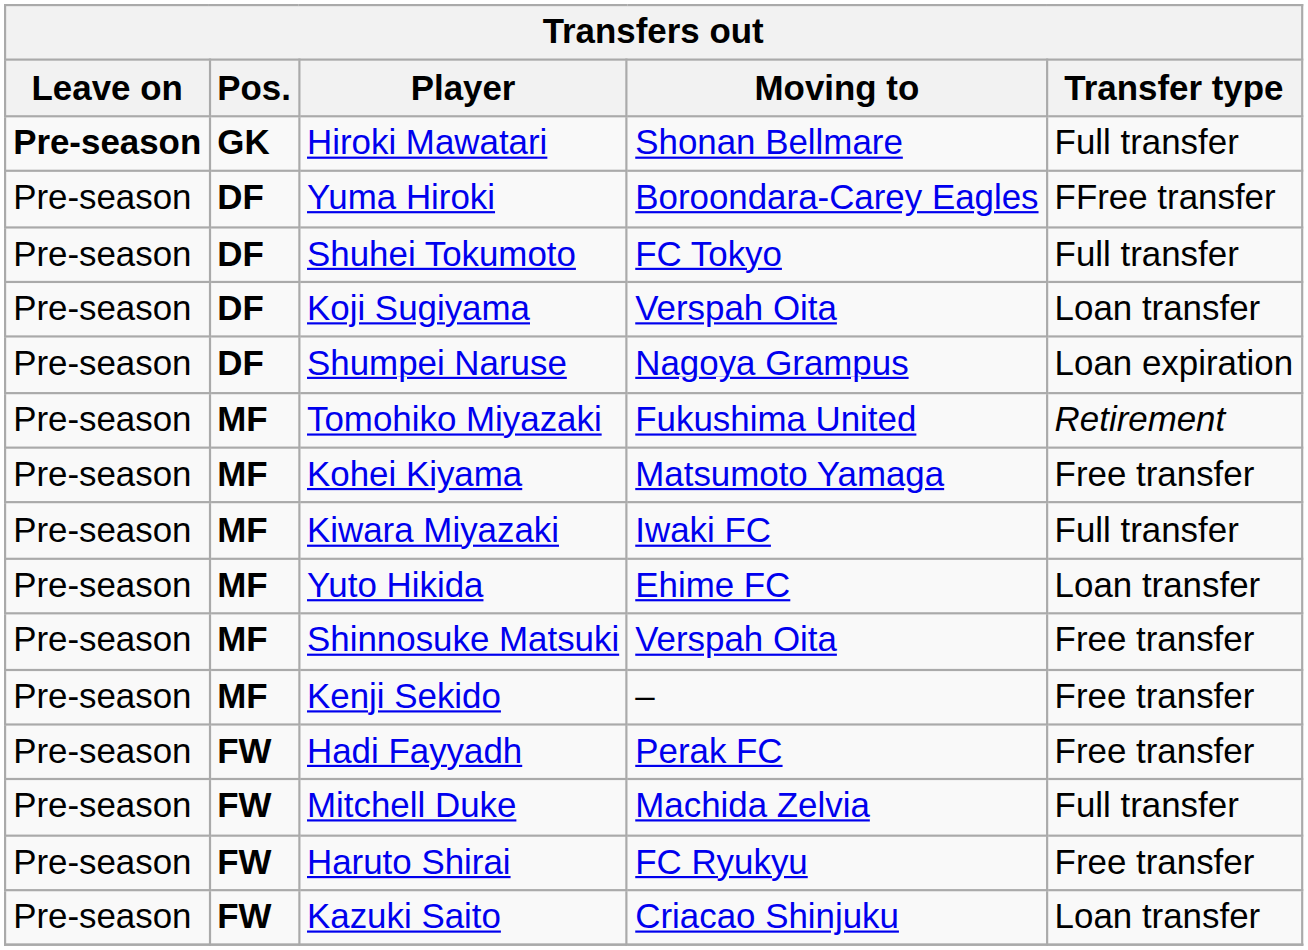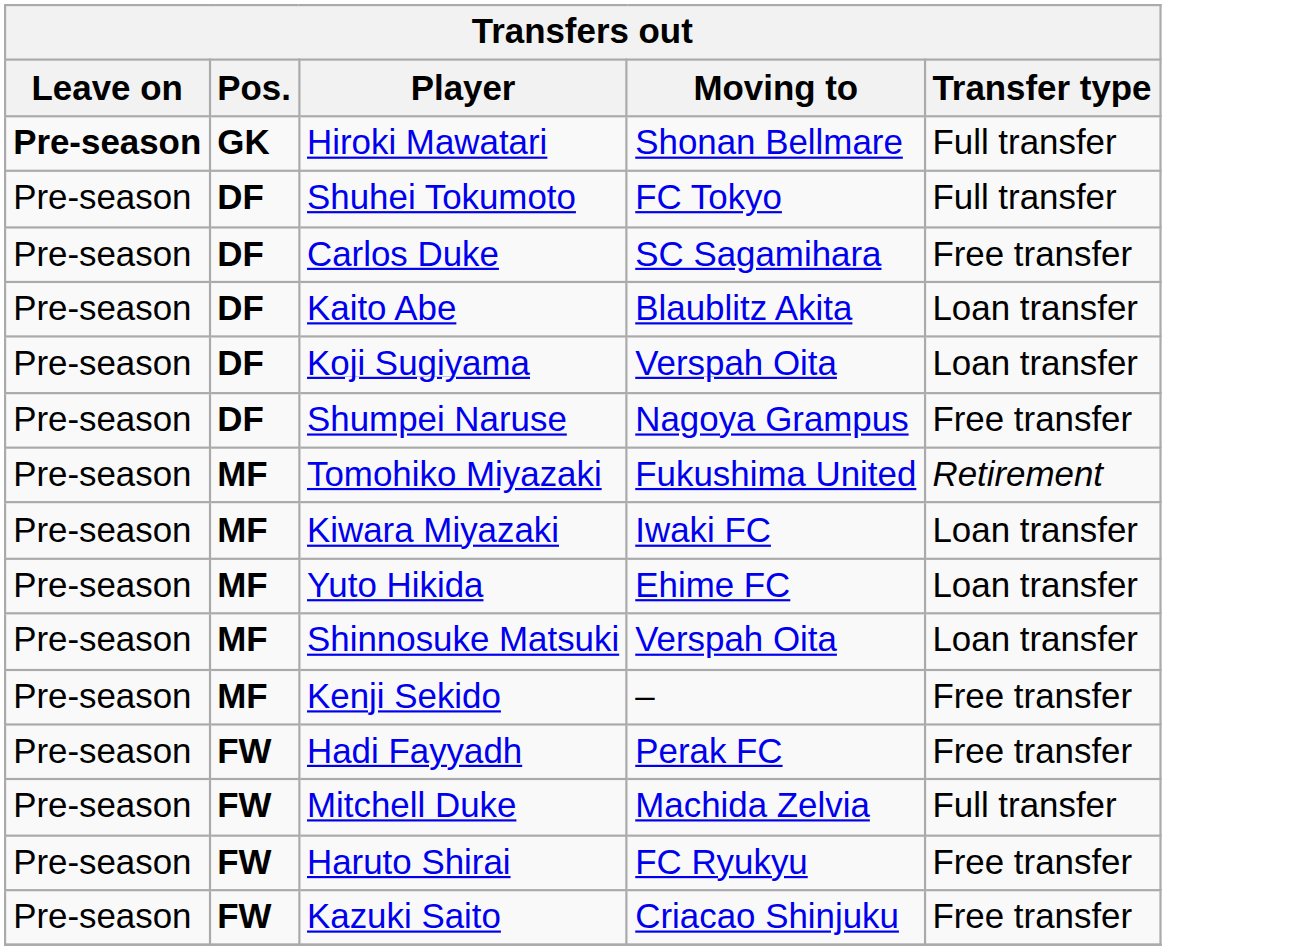- row: (401, 198)
+ row: (403, 253)
+ row: (382, 308)
(1174, 364) Loan expiration -> (1032, 419) Free transfer
- row: (415, 474)
(1147, 530) Full transfer -> (1035, 530) Loan transfer
(1154, 640) Free transfer -> (1035, 640) Loan transfer
(1157, 917) Loan transfer -> (1032, 917) Free transfer
